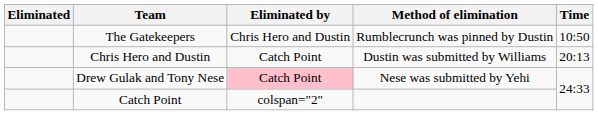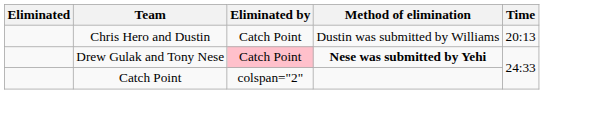- row: (150, 36)
(455, 78) normal -> (408, 57) bold
